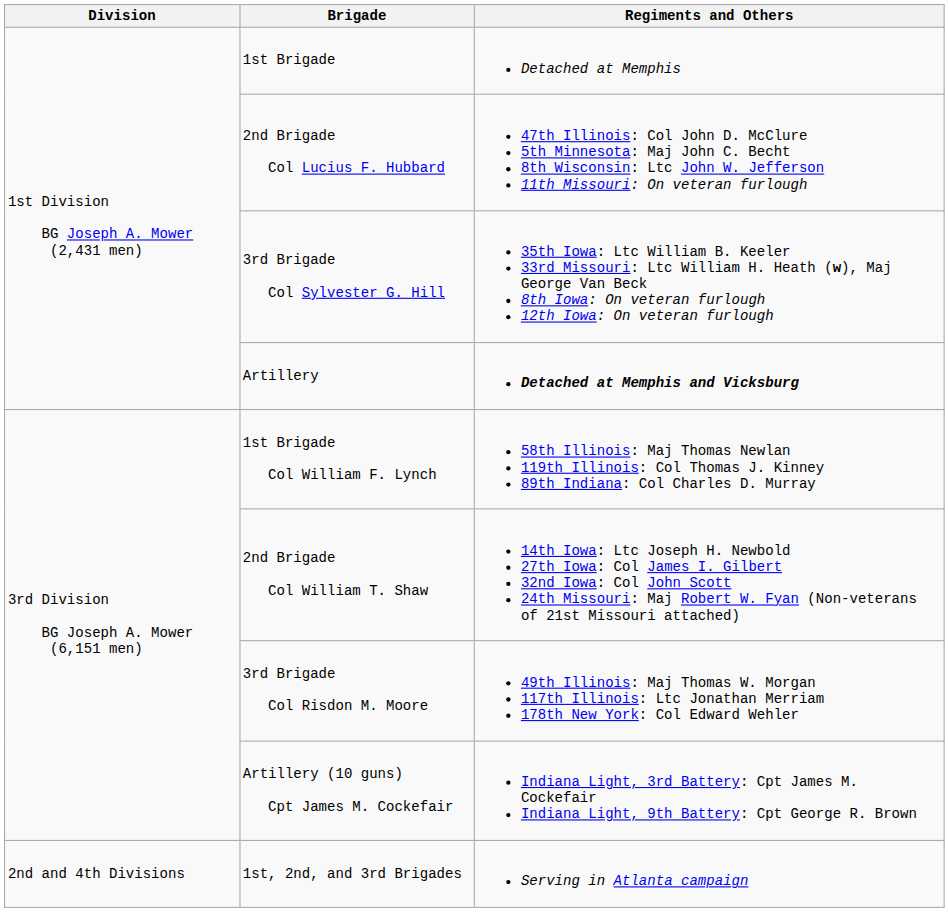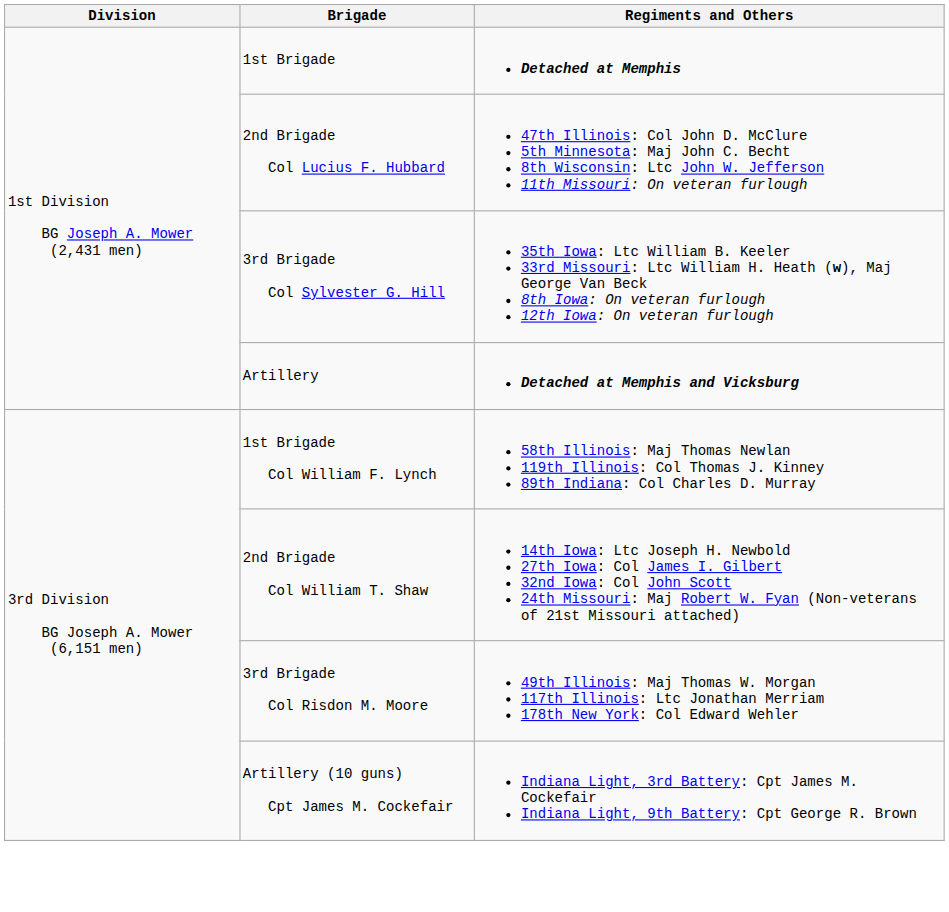(709, 69) normal -> (709, 69) bold
- row: (352, 874)
